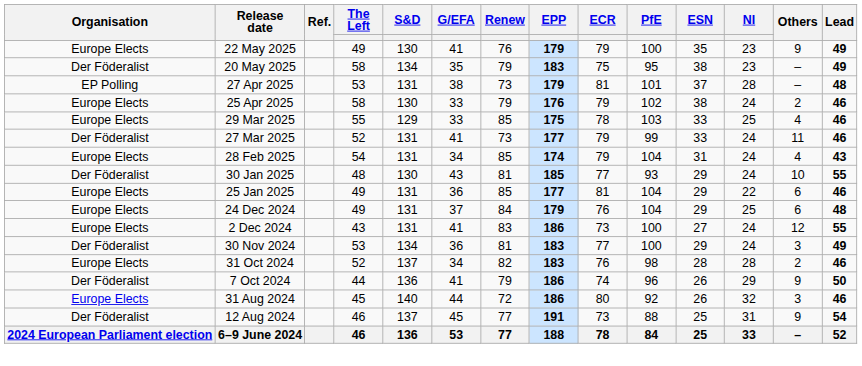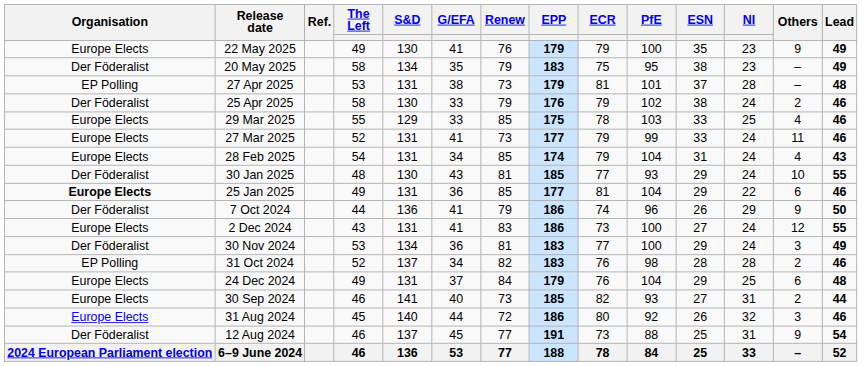(110, 103) Europe Elects -> (110, 103) Der Föderalist
(110, 139) Der Föderalist -> (110, 139) Europe Elects
(110, 192) normal -> (110, 192) bold
rows swapped: (260, 210) <-> (260, 281)
(110, 264) Europe Elects -> (110, 264) EP Polling
+ row: (260, 299)
